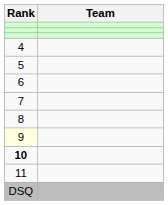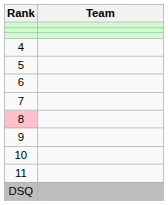(21, 119) no background -> (21, 119) pink background
(21, 137) lightyellow background -> (21, 137) no background
(21, 155) bold -> (21, 155) normal
